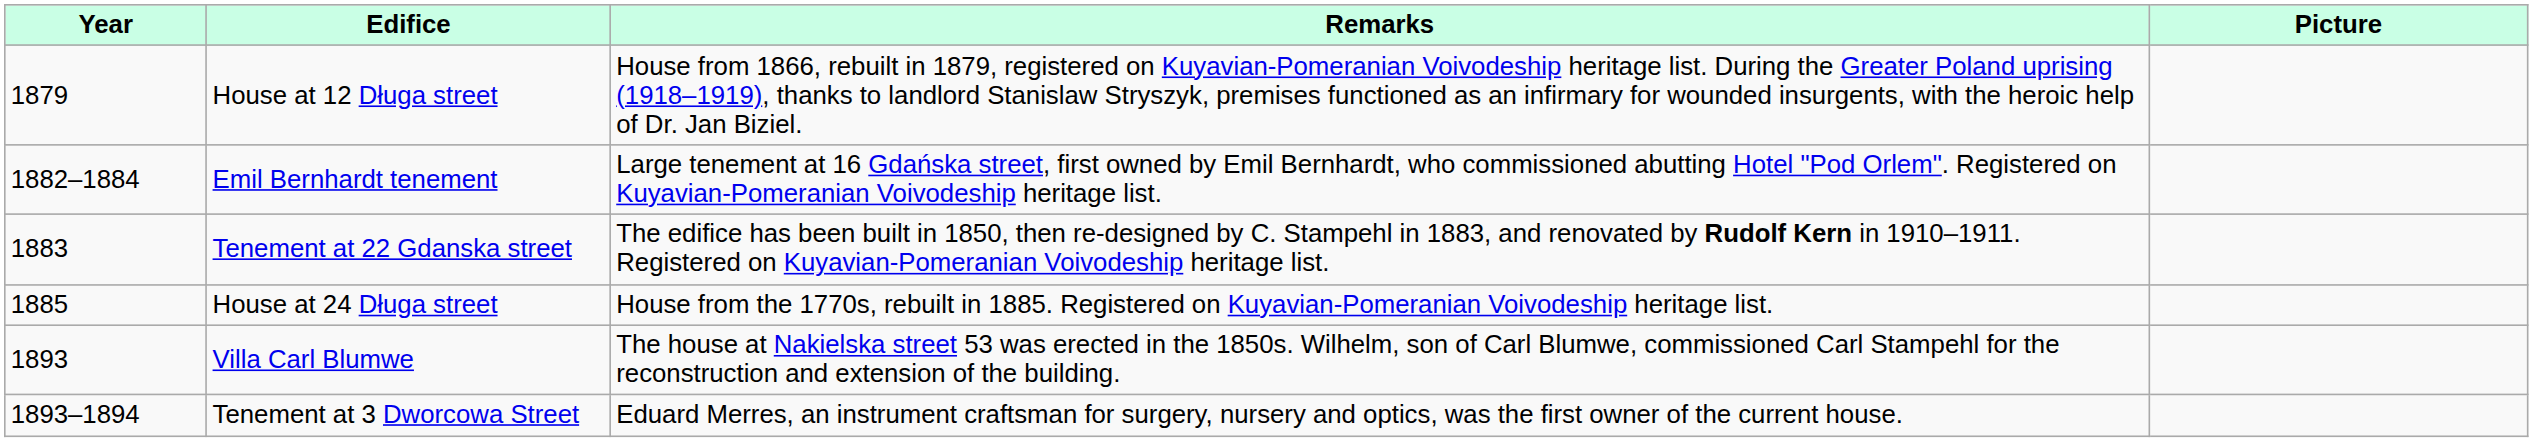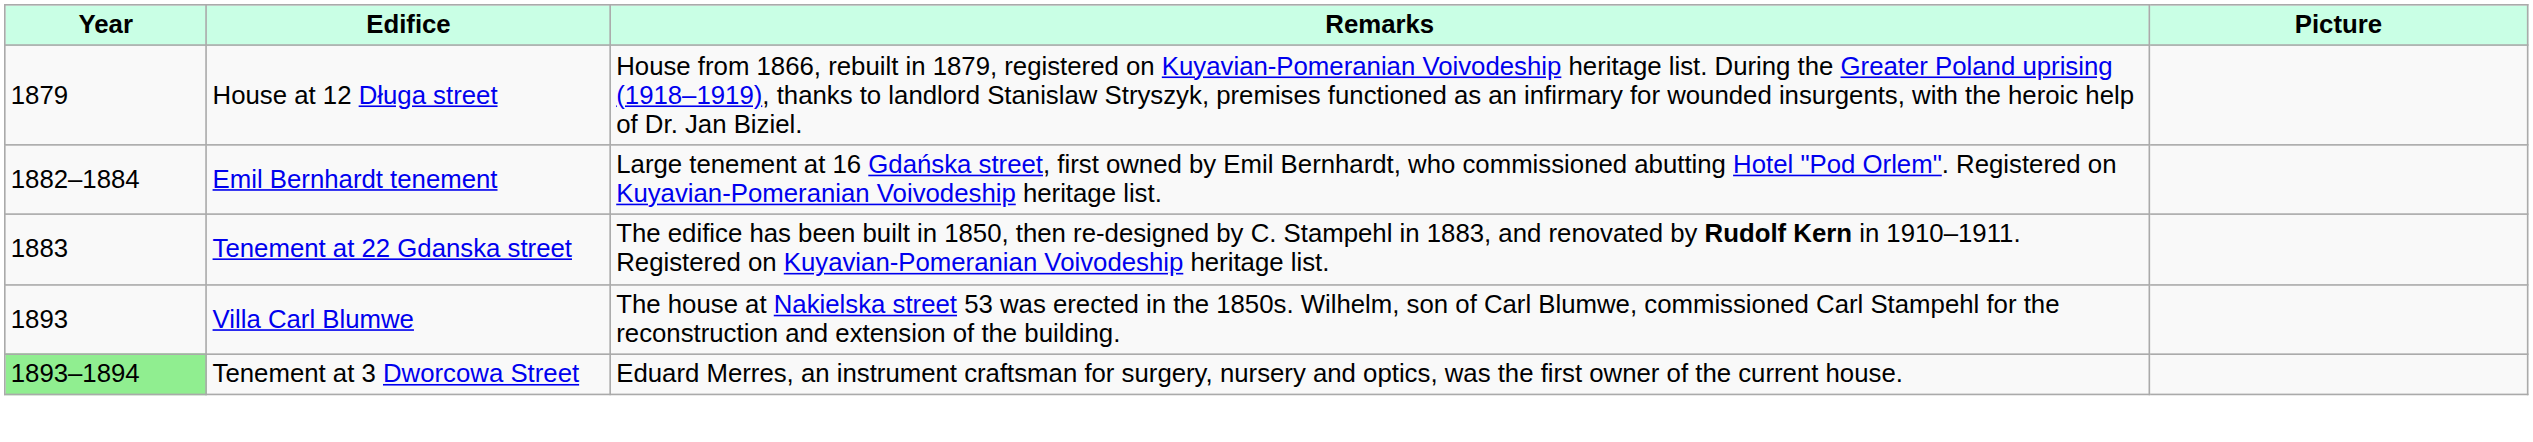- row: (355, 304)
(75, 414) no background -> (75, 374) lightgreen background
